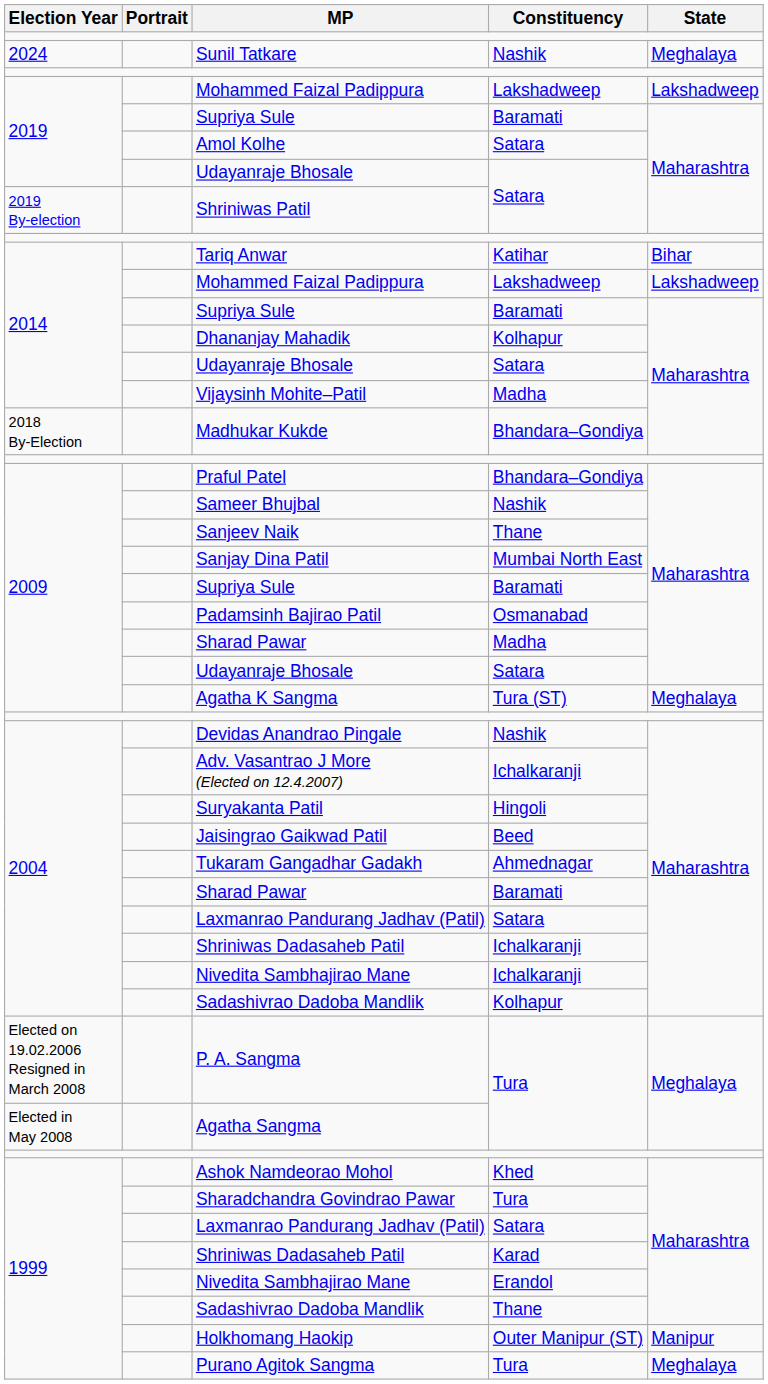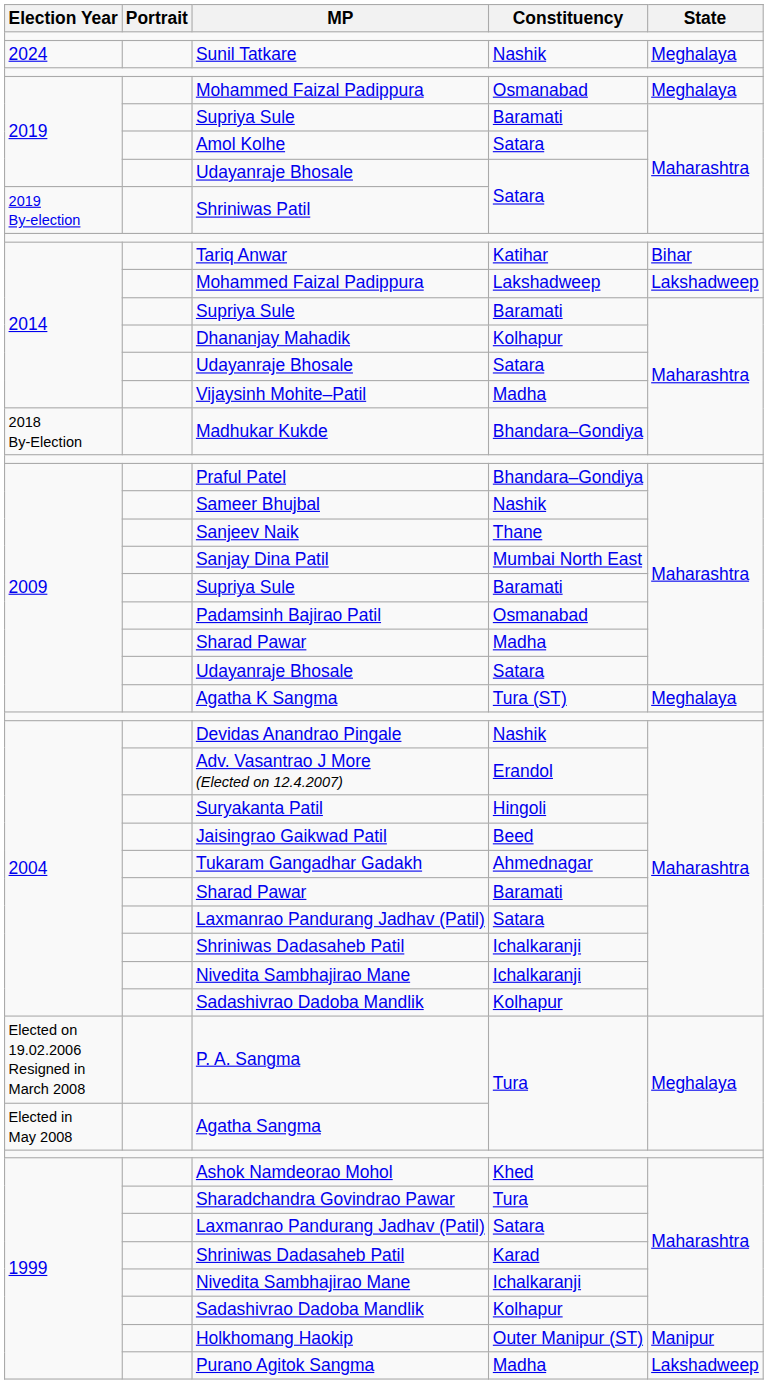(547, 89) Lakshadweep -> (540, 89) Osmanabad
(705, 89) Lakshadweep -> (694, 89) Meghalaya
(537, 771) Ichalkaranji -> (523, 771) Erandol
(523, 1282) Erandol -> (537, 1282) Ichalkaranji
(518, 1310) Thane -> (528, 1310) Kolhapur
(510, 1365) Tura -> (519, 1365) Madha
(694, 1365) Meghalaya -> (705, 1365) Lakshadweep
